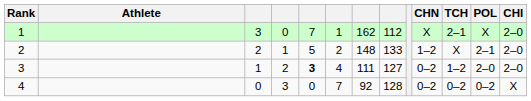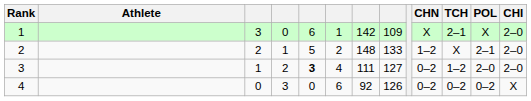(312, 31) 7 -> (312, 31) 6
(366, 31) 162 -> (366, 31) 142
(393, 31) 112 -> (393, 31) 109
(339, 86) 7 -> (339, 86) 6
(393, 86) 128 -> (393, 86) 126
